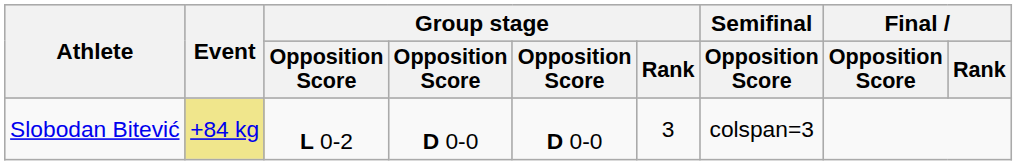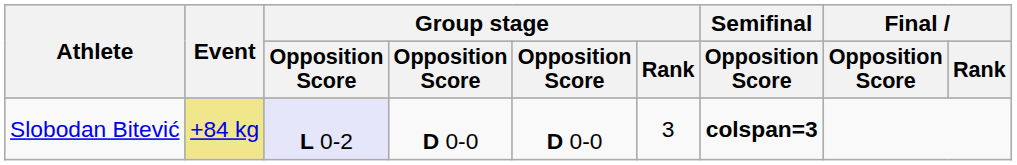(326, 142) no background -> (326, 142) lavender background
(762, 129) normal -> (762, 129) bold
